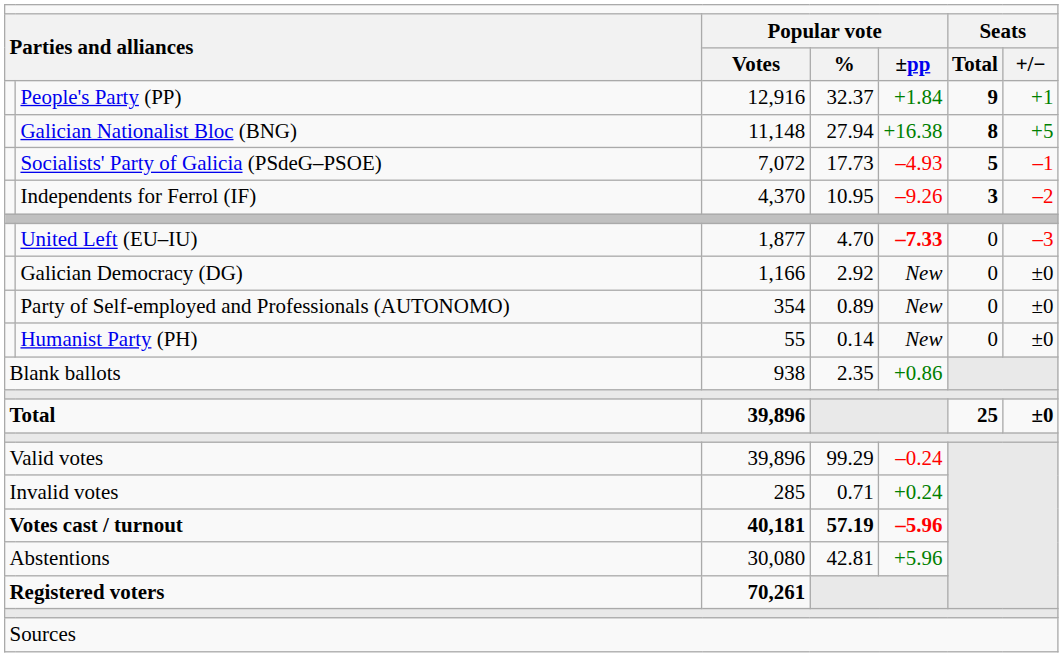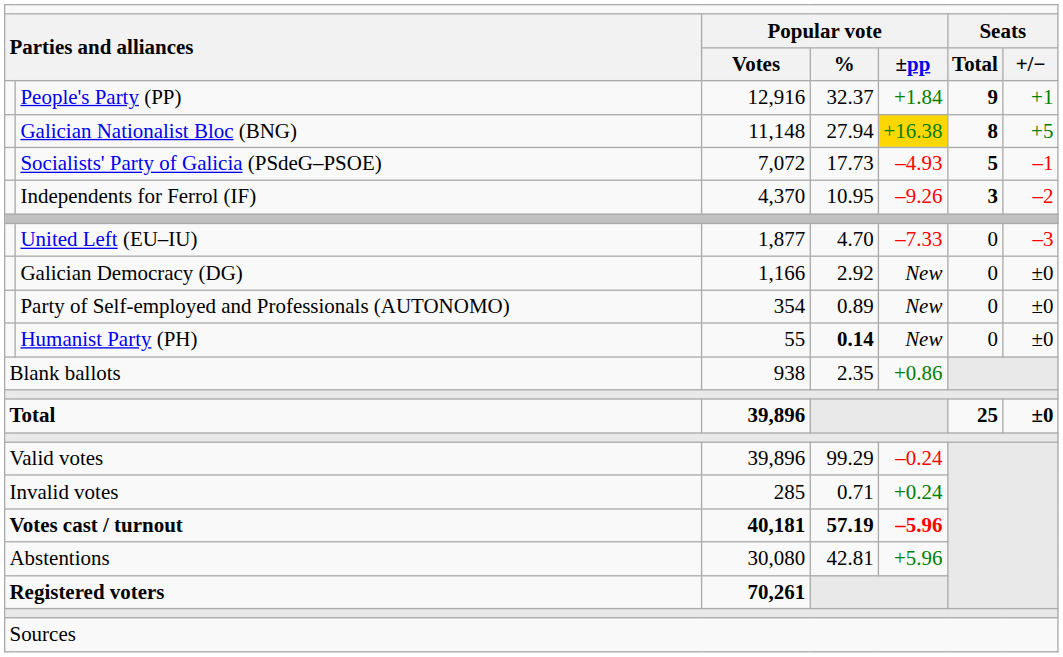(913, 130) no background -> (913, 130) gold background
(919, 239) bold -> (919, 239) normal
(855, 339) normal -> (855, 339) bold
